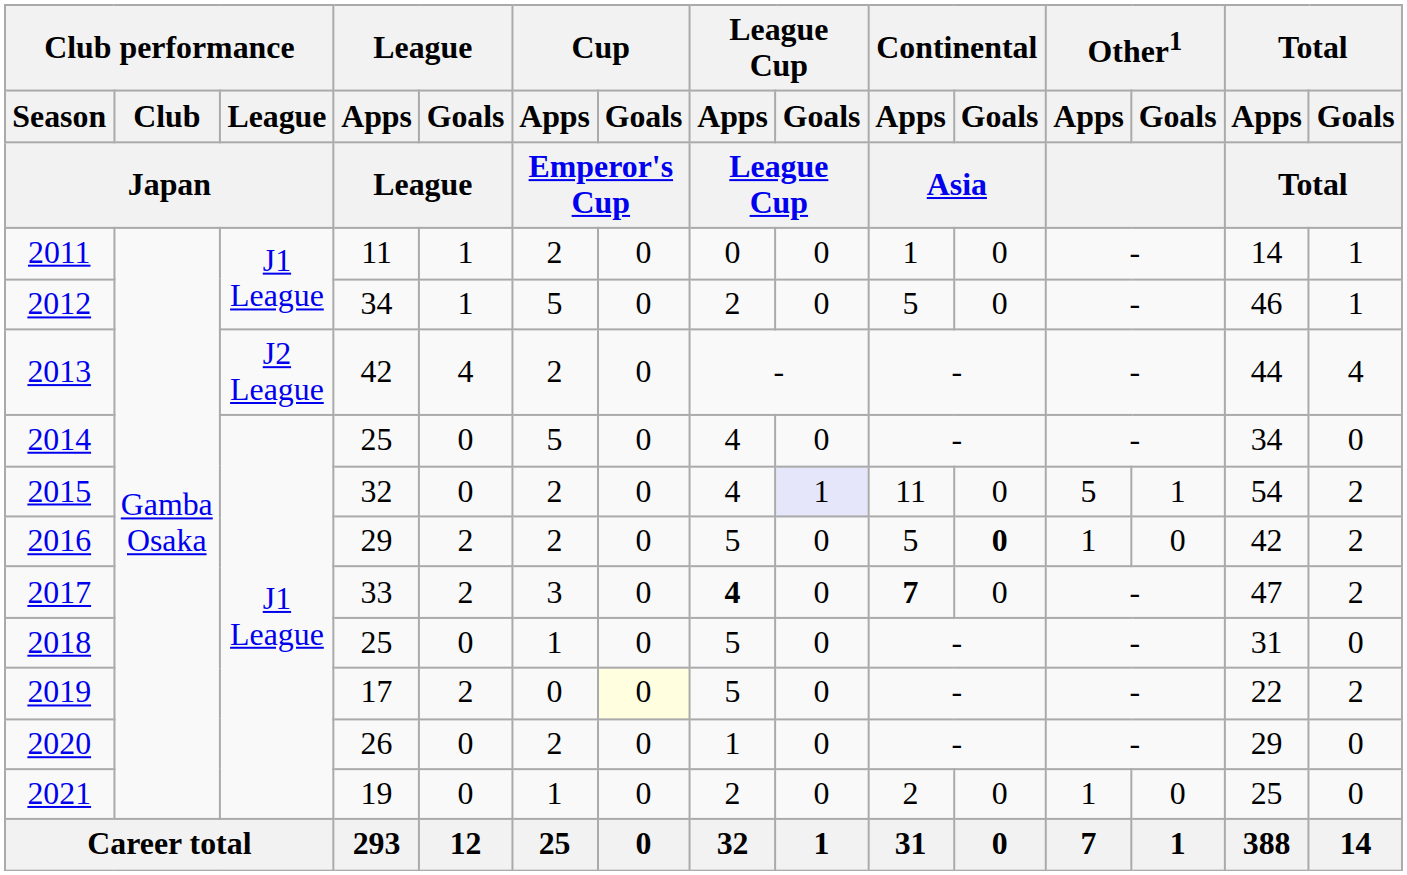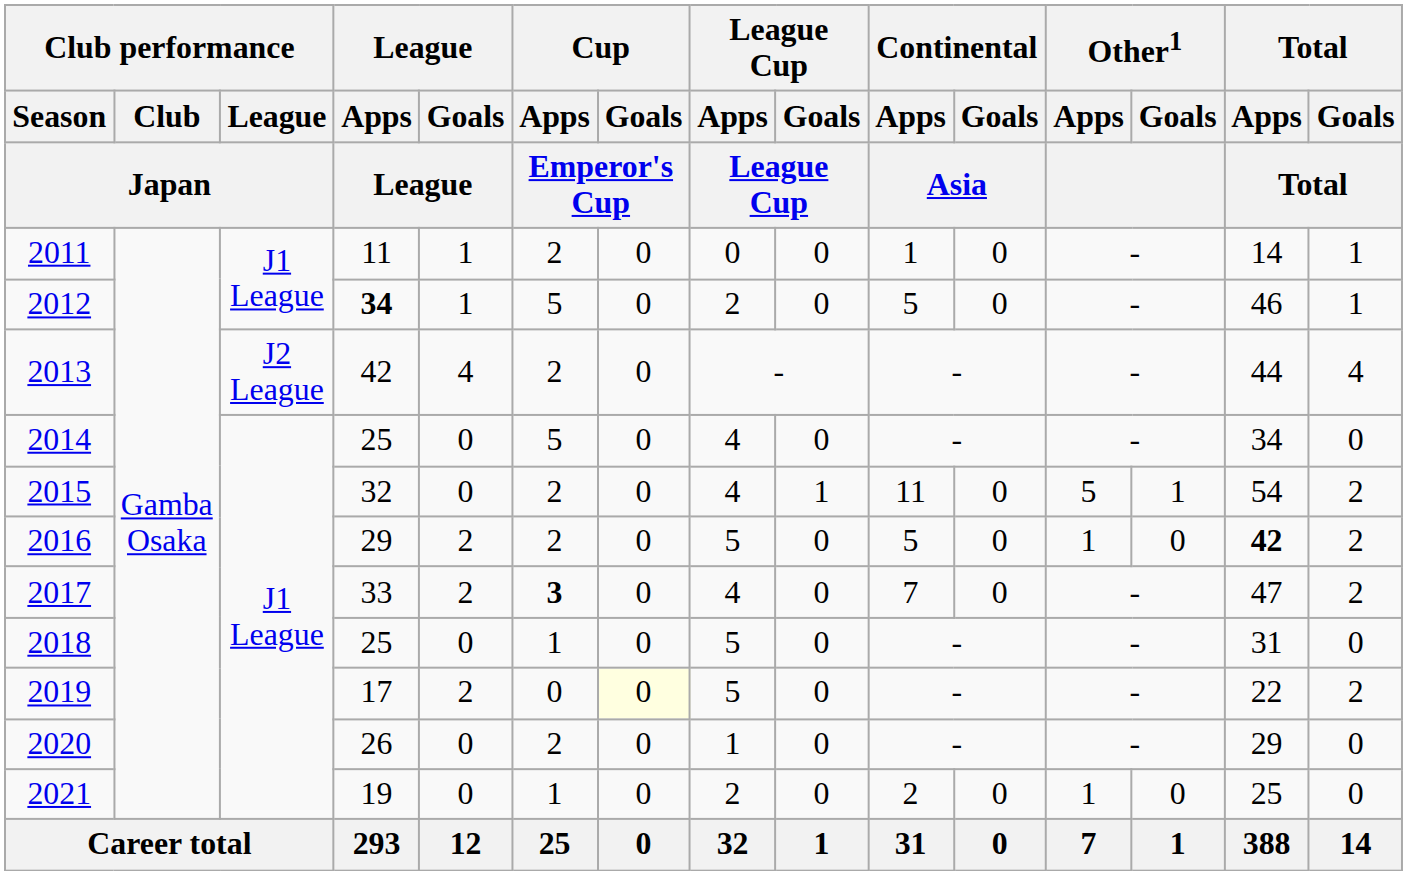(377, 303) normal -> (377, 303) bold
(822, 490) lavender background -> (822, 490) no background
(1000, 541) bold -> (1000, 541) normal
(1267, 541) normal -> (1267, 541) bold
(555, 591) normal -> (555, 591) bold
(733, 591) bold -> (733, 591) normal
(911, 591) bold -> (911, 591) normal
